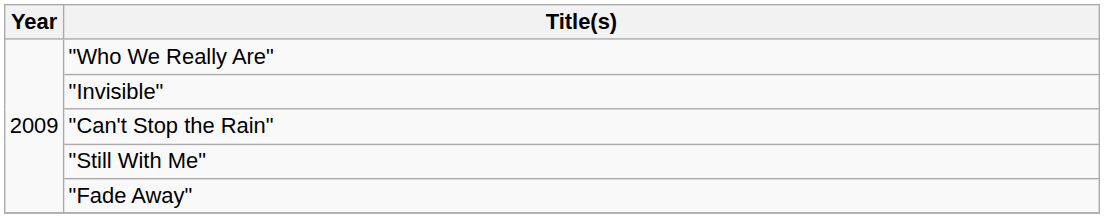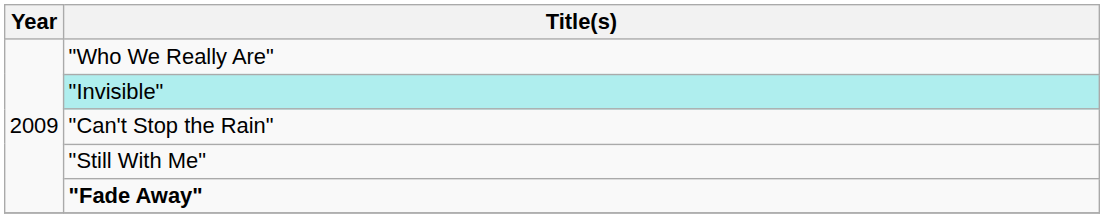(116, 91) no background -> (116, 91) paleturquoise background
(130, 195) normal -> (136, 195) bold
